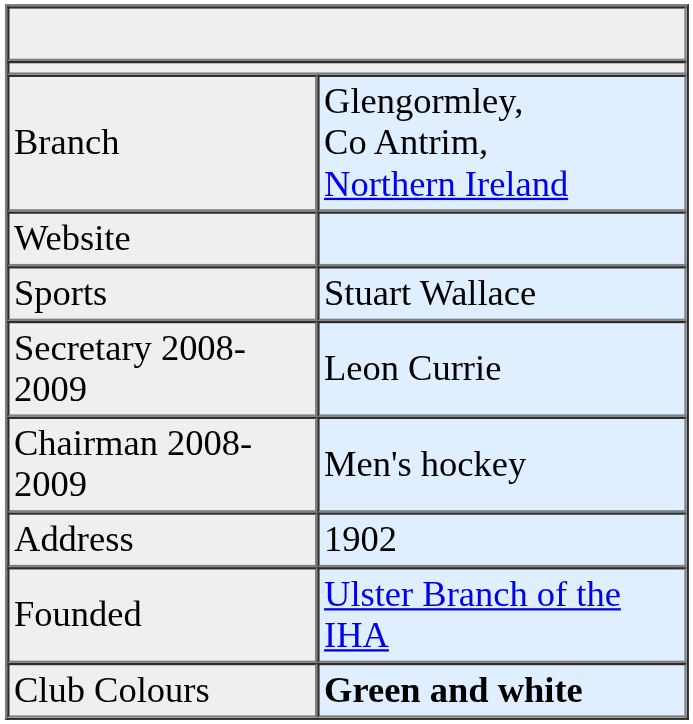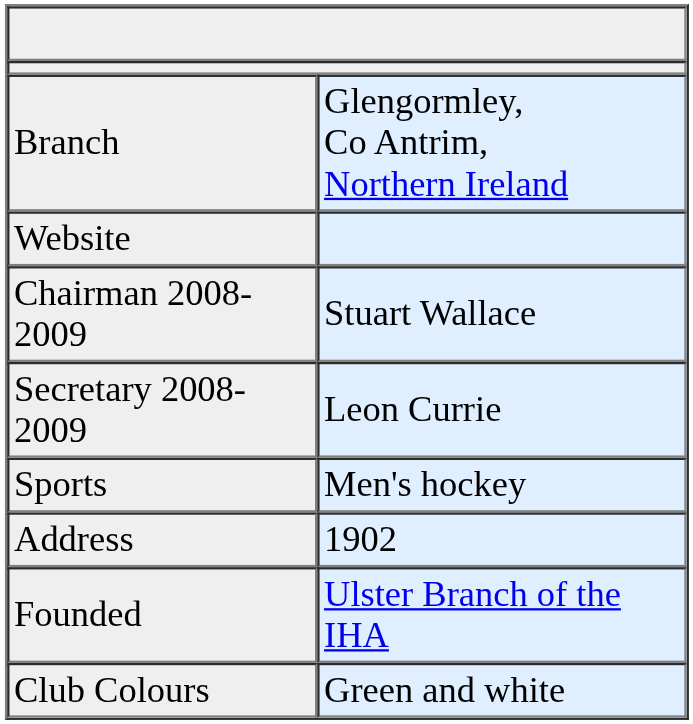(61, 292) Sports -> (133, 313) Chairman 2008-2009
(133, 463) Chairman 2008-2009 -> (61, 484) Sports
(453, 689) bold -> (445, 689) normal
